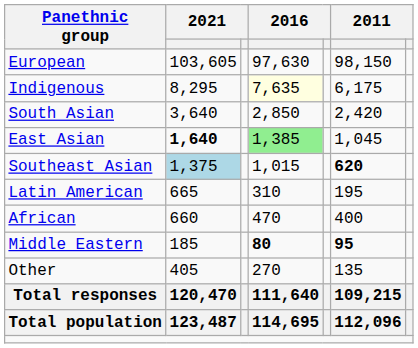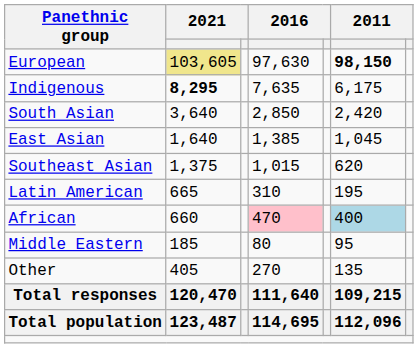(203, 62) no background -> (203, 62) khaki background
(363, 62) normal -> (363, 62) bold
(194, 88) normal -> (194, 88) bold
(276, 88) lightyellow background -> (276, 88) no background
(194, 140) bold -> (194, 140) normal
(276, 140) lightgreen background -> (276, 140) no background
(194, 166) lightblue background -> (194, 166) no background
(349, 166) bold -> (349, 166) normal
(266, 219) no background -> (266, 219) pink background
(349, 219) no background -> (349, 219) lightblue background
(262, 245) bold -> (262, 245) normal
(344, 245) bold -> (344, 245) normal
